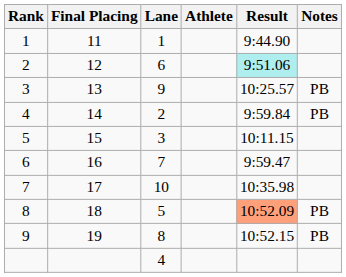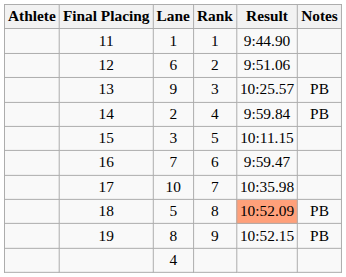columns swapped: (26, 16) <-> (209, 16)
(267, 65) paleturquoise background -> (267, 65) no background
